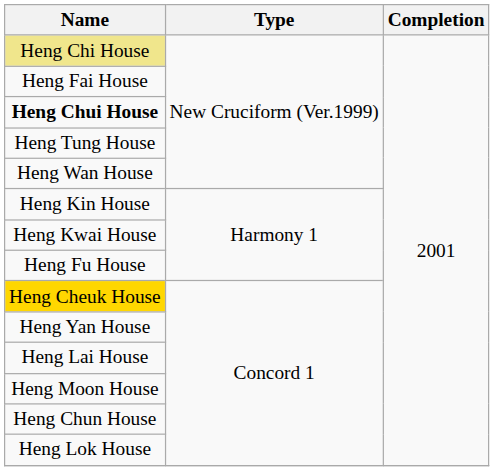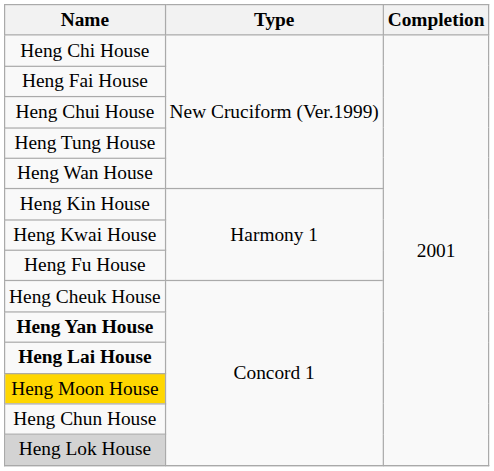(85, 50) khaki background -> (85, 50) no background
(85, 111) bold -> (85, 111) normal
(85, 296) gold background -> (85, 296) no background
(85, 326) normal -> (85, 326) bold
(85, 357) normal -> (85, 357) bold
(85, 388) no background -> (85, 388) gold background
(85, 449) no background -> (85, 449) lightgrey background
